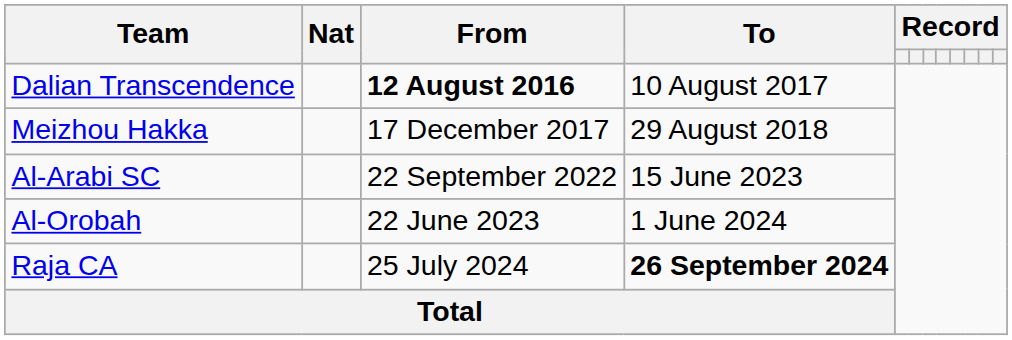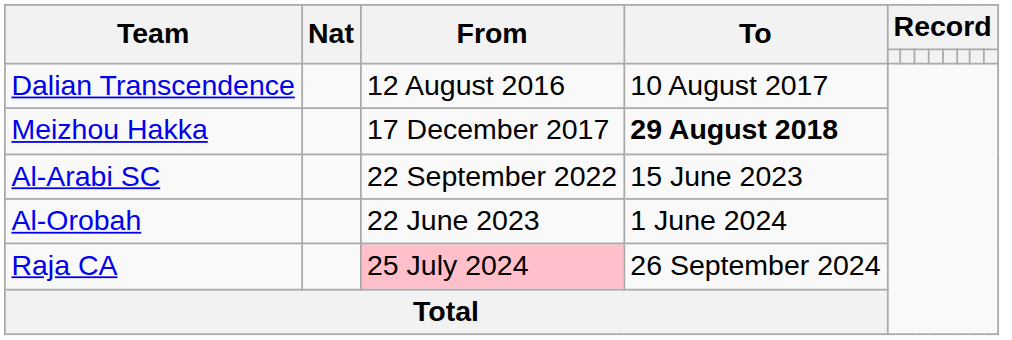(471, 85) bold -> (466, 85) normal
(729, 130) normal -> (734, 130) bold
(448, 266) no background -> (448, 266) pink background
(759, 266) bold -> (755, 266) normal
